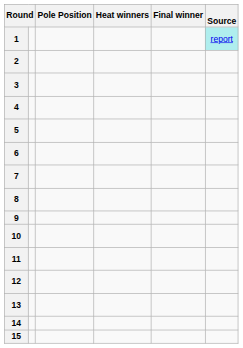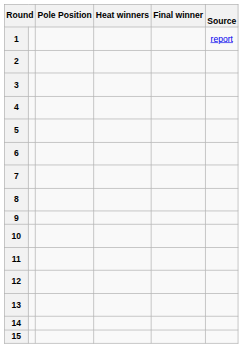(222, 38) paleturquoise background -> (222, 38) no background
